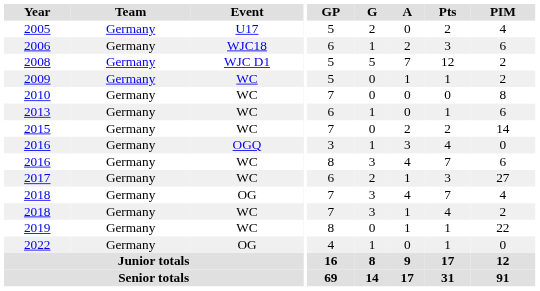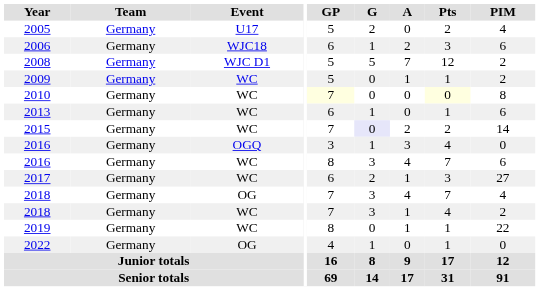(331, 95) no background -> (331, 95) lightyellow background
(448, 95) no background -> (448, 95) lightyellow background
(372, 128) no background -> (372, 128) lavender background
